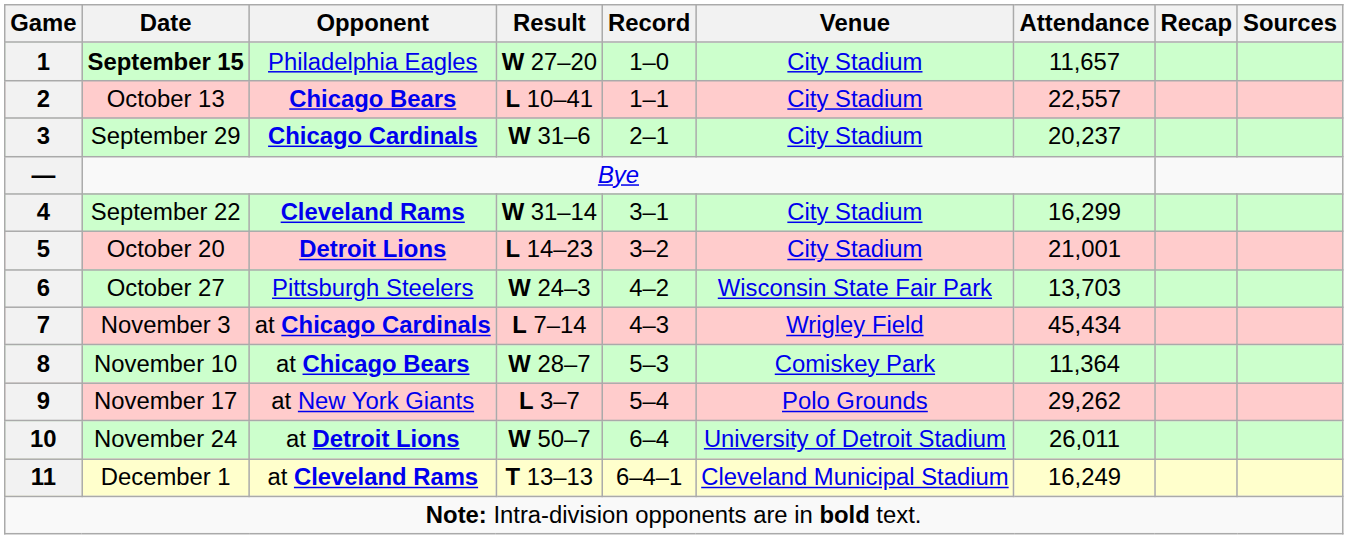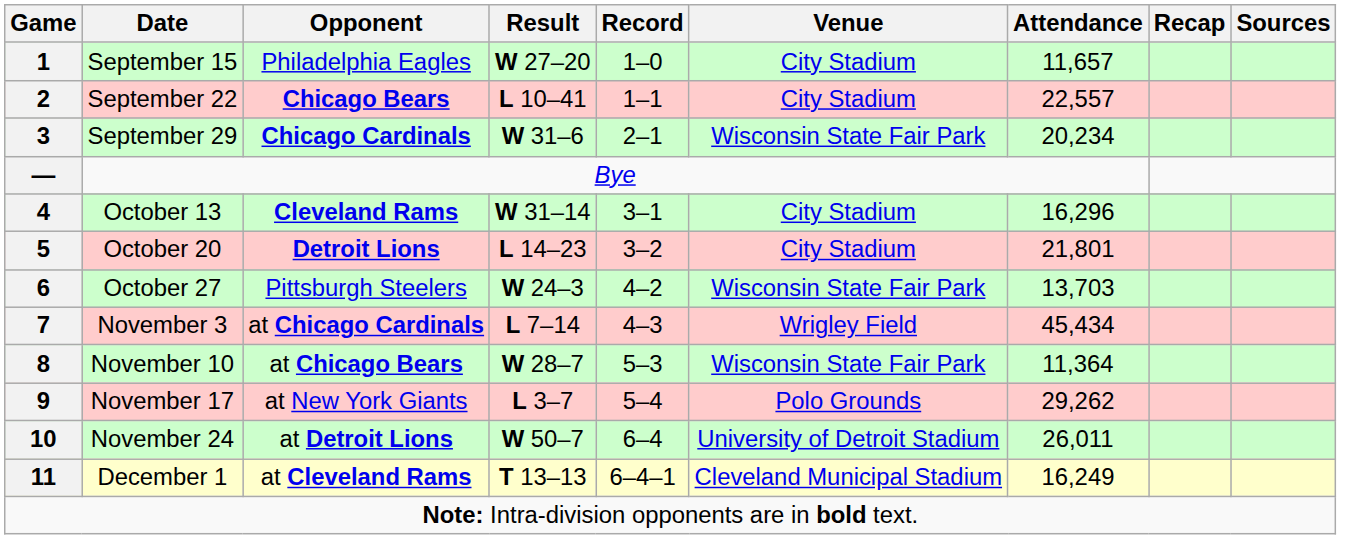(166, 61) bold -> (162, 61) normal
(166, 99) October 13 -> (162, 99) September 22
(855, 136) City Stadium -> (848, 136) Wisconsin State Fair Park
(1085, 136) 20,237 -> (1078, 136) 20,234
(166, 212) September 22 -> (162, 212) October 13
(1085, 212) 16,299 -> (1078, 212) 16,296
(1085, 250) 21,001 -> (1078, 250) 21,801
(855, 363) Comiskey Park -> (848, 363) Wisconsin State Fair Park
